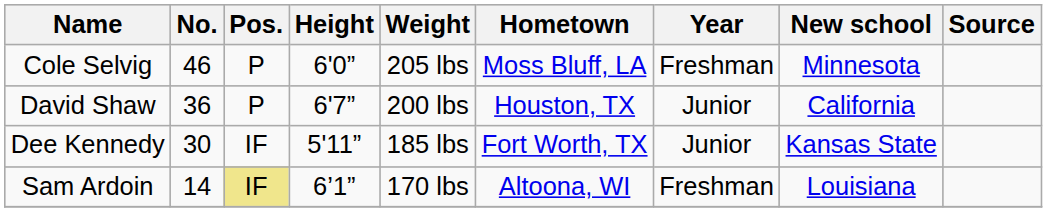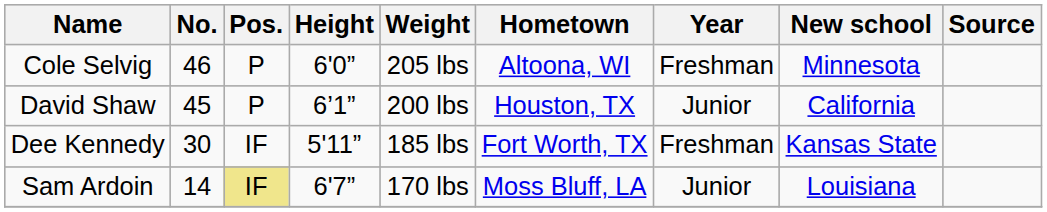(565, 65) Moss Bluff, LA -> (565, 65) Altoona, WI
(197, 105) 36 -> (197, 105) 45
(334, 105) 6'7” -> (334, 105) 6’1”
(717, 145) Junior -> (717, 145) Freshman
(334, 186) 6’1” -> (334, 186) 6'7”
(565, 186) Altoona, WI -> (565, 186) Moss Bluff, LA
(717, 186) Freshman -> (717, 186) Junior
